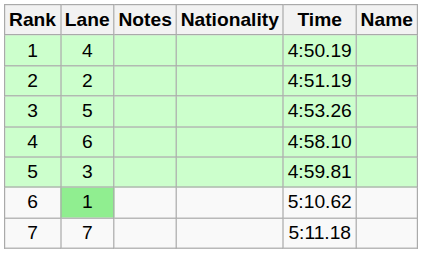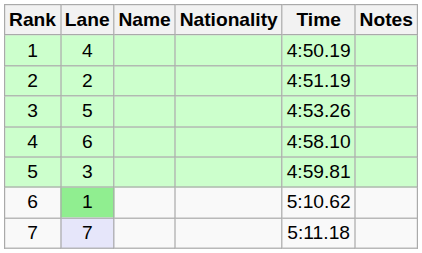columns swapped: (387, 19) <-> (145, 19)
(87, 232) no background -> (87, 232) lavender background
